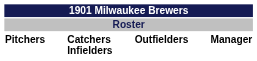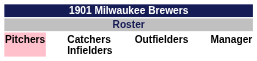(25, 39) no background -> (25, 39) pink background
